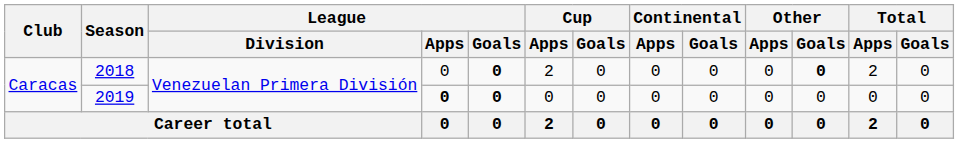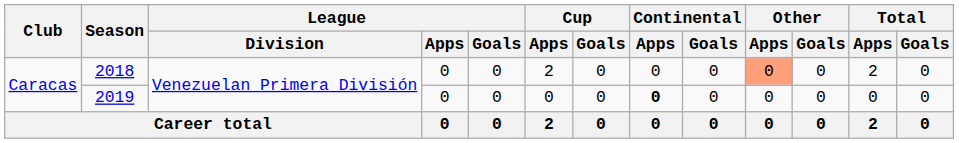(497, 71) bold -> (497, 71) normal
(769, 71) no background -> (769, 71) lightsalmon background
(821, 71) bold -> (821, 71) normal
(445, 98) bold -> (445, 98) normal
(497, 98) bold -> (497, 98) normal
(656, 98) normal -> (656, 98) bold
